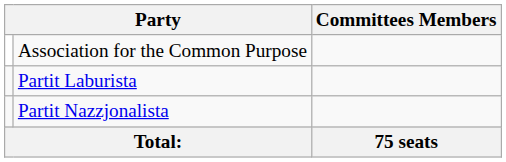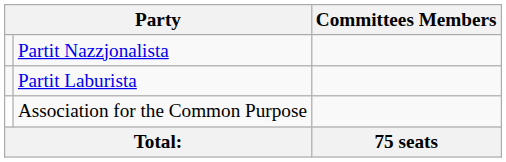rows swapped: (93, 111) <-> (162, 50)
